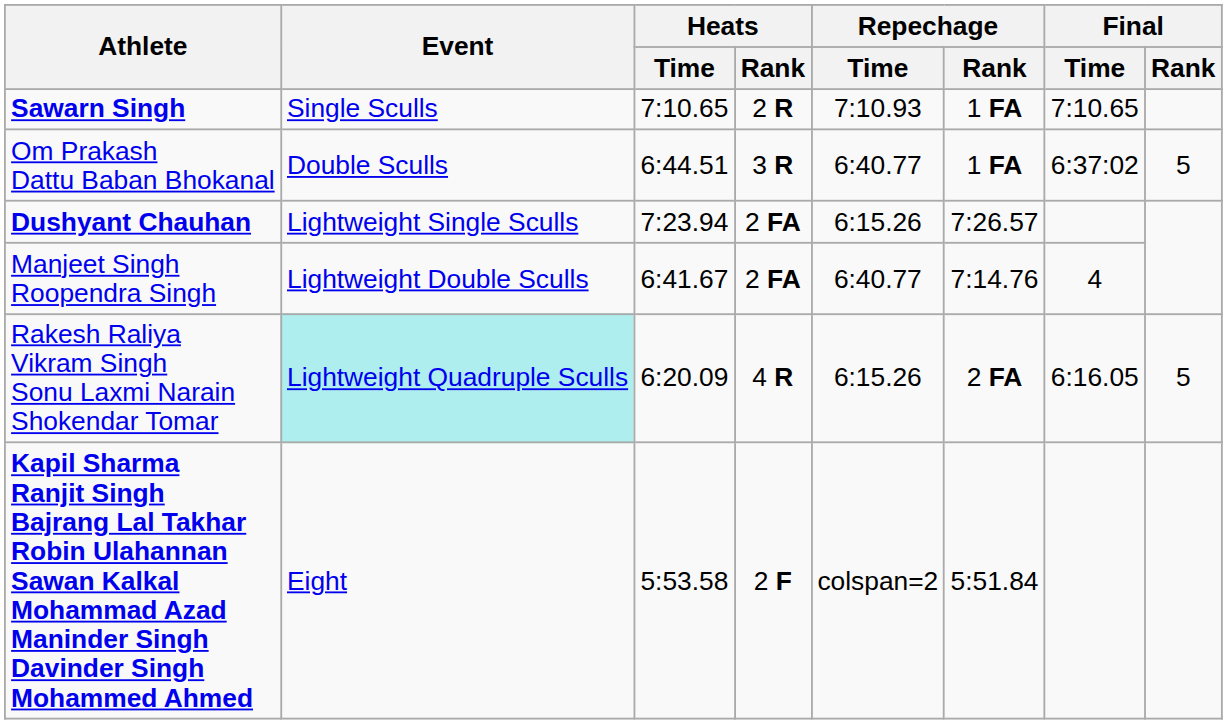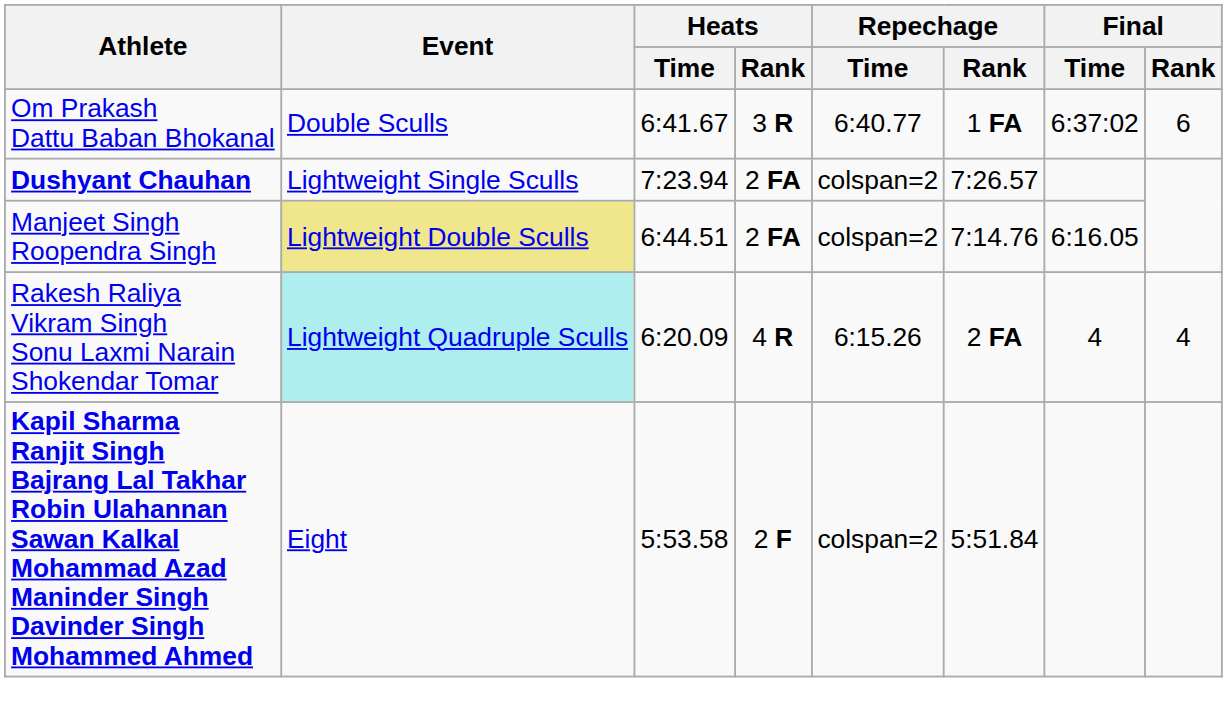- row: (98, 109)
(684, 166) 6:44.51 -> (684, 124) 6:41.67
(1183, 166) 5 -> (1183, 124) 6
(878, 222) 6:15.26 -> (878, 180) colspan=2
(438, 278) no background -> (438, 237) khaki background
(684, 278) 6:41.67 -> (684, 237) 6:44.51
(878, 278) 6:40.77 -> (878, 237) colspan=2
(1095, 278) 4 -> (1095, 237) 6:16.05
(1095, 378) 6:16.05 -> (1095, 337) 4
(1183, 378) 5 -> (1183, 337) 4
